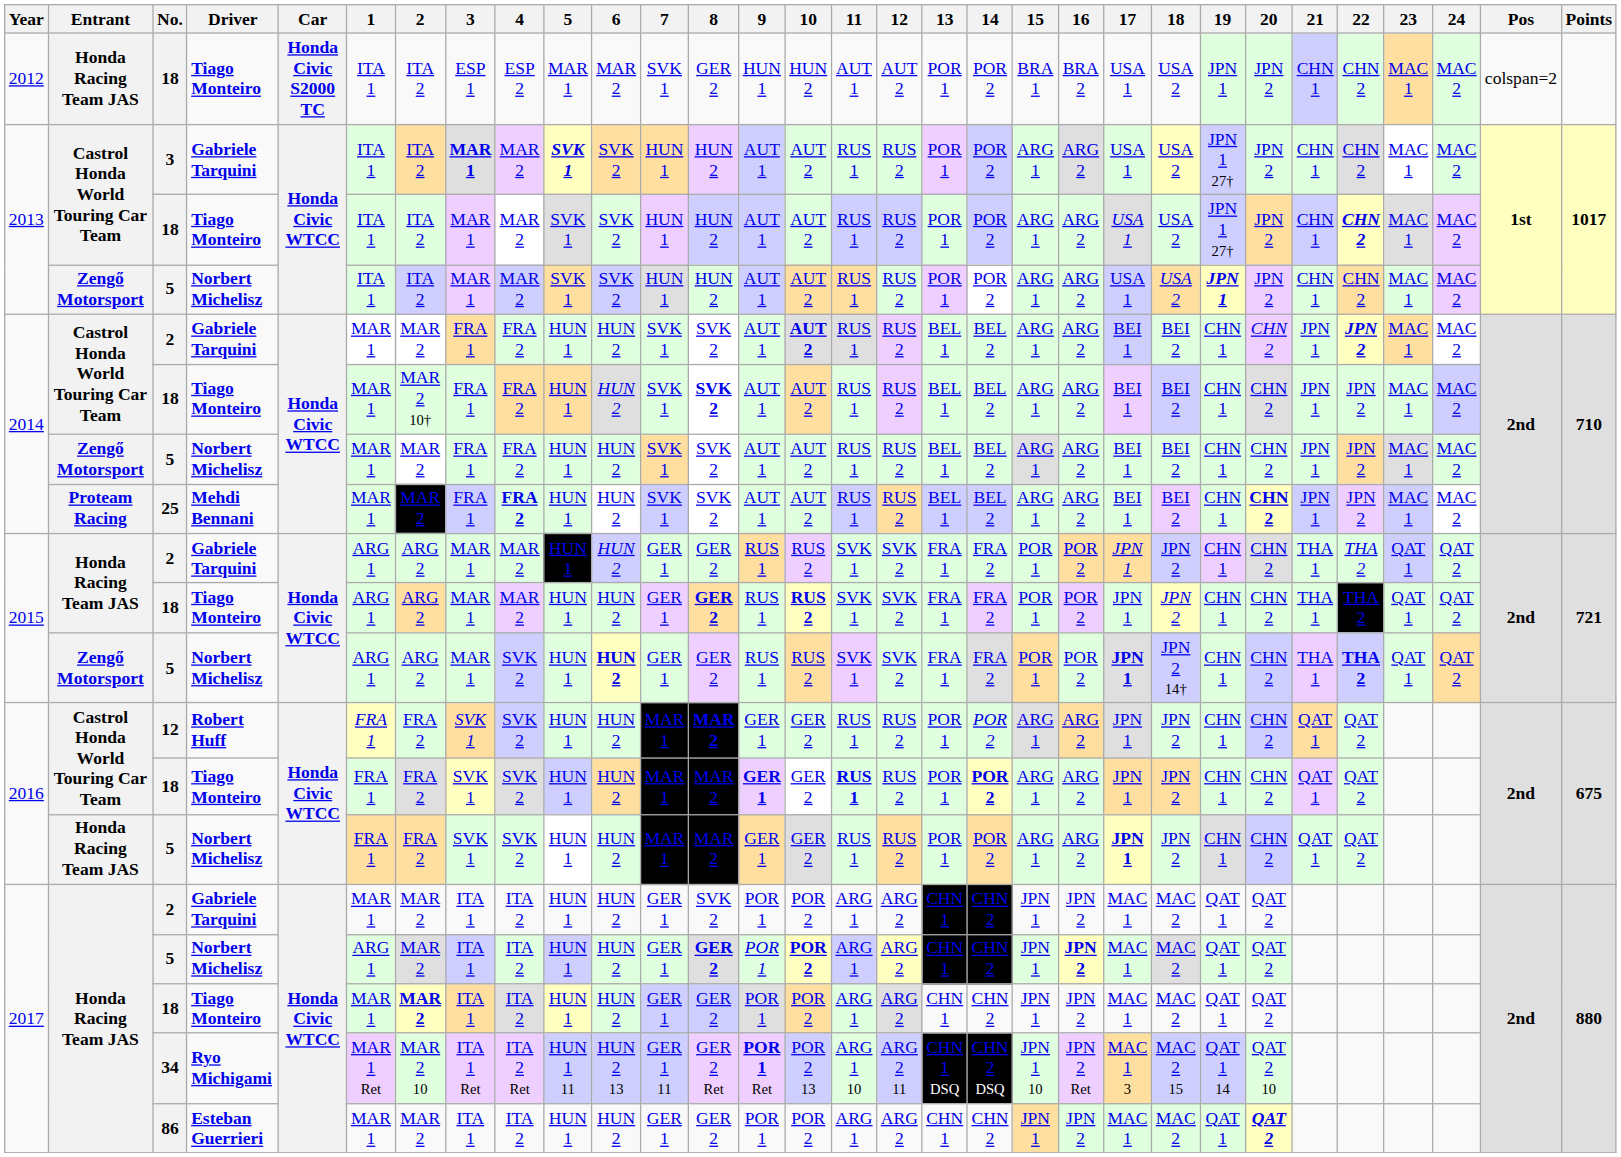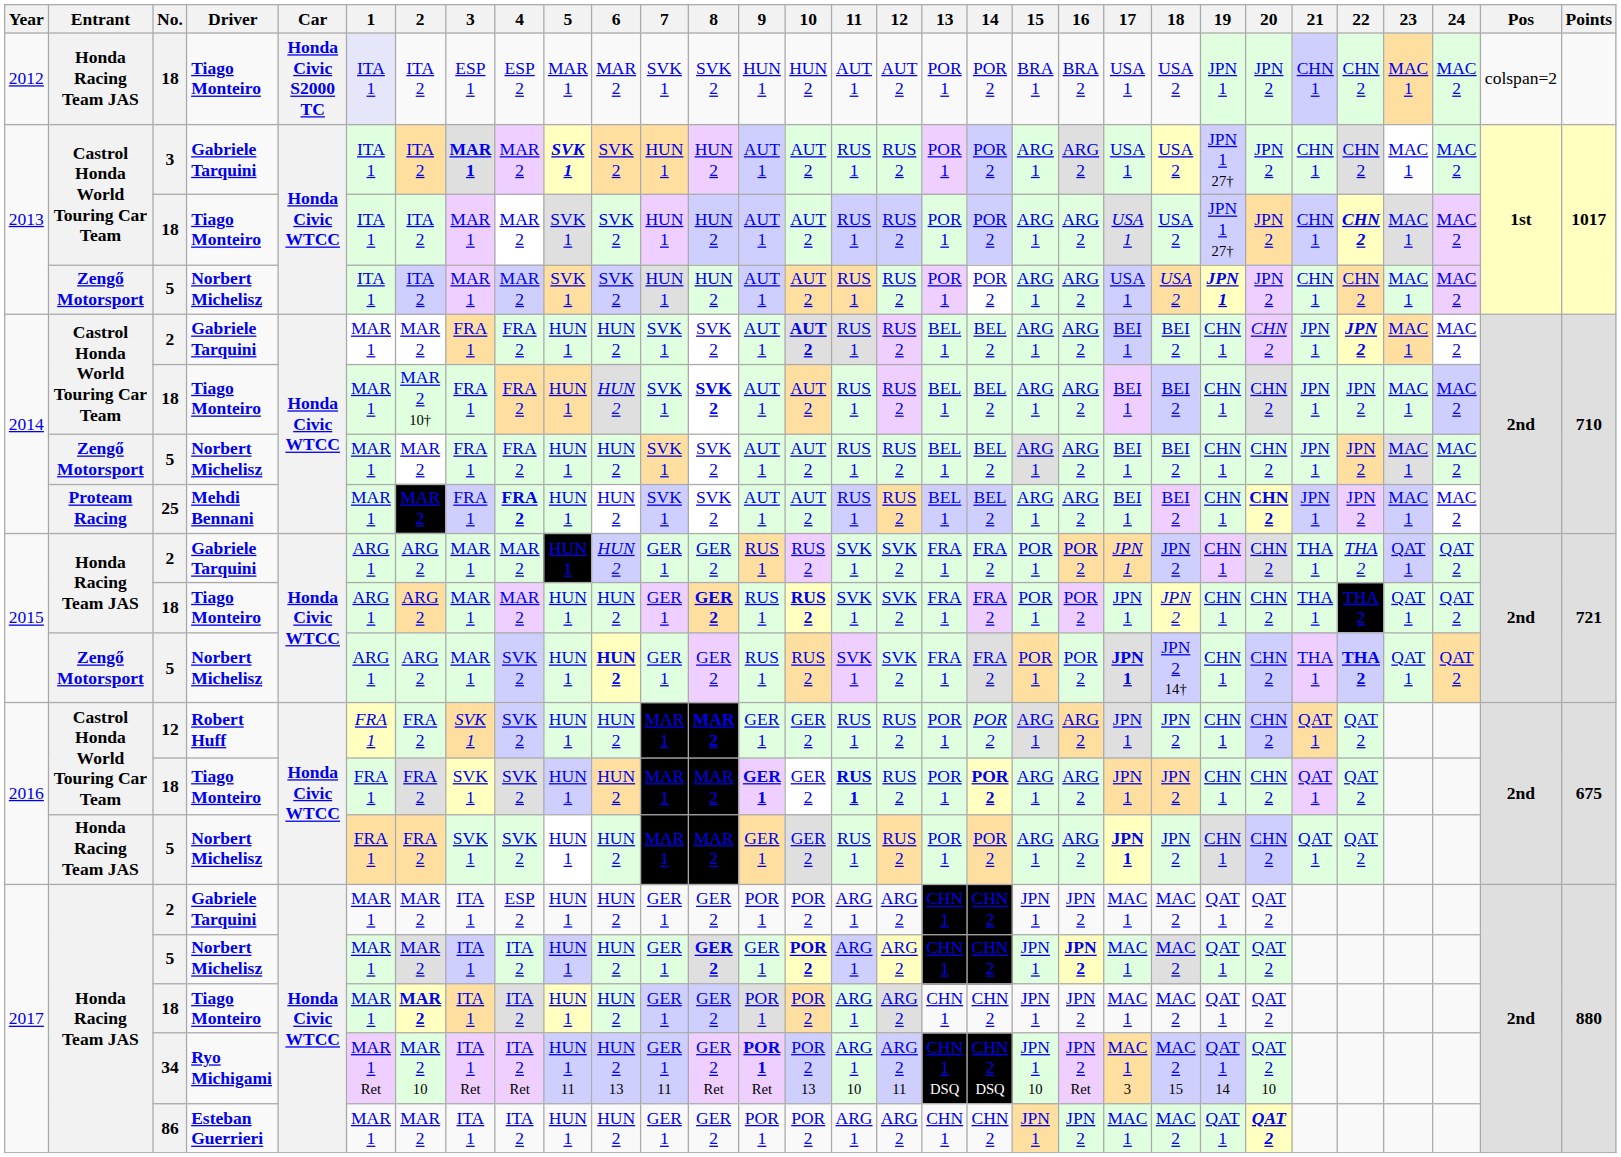(371, 78) no background -> (371, 78) lavender background
(714, 78) GER 2 -> (714, 78) SVK 2
(520, 908) ITA 2 -> (520, 908) ESP 2
(714, 908) SVK 2 -> (714, 908) GER 2
(371, 958) ARG 1 -> (371, 958) MAR 1
(762, 958) POR 1 -> (762, 958) GER 1
